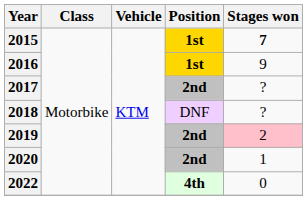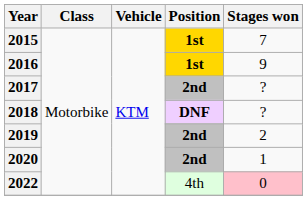(263, 40) bold -> (263, 40) normal
(194, 111) normal -> (194, 111) bold
(263, 135) pink background -> (263, 135) no background
(194, 183) bold -> (194, 183) normal
(263, 183) no background -> (263, 183) pink background
